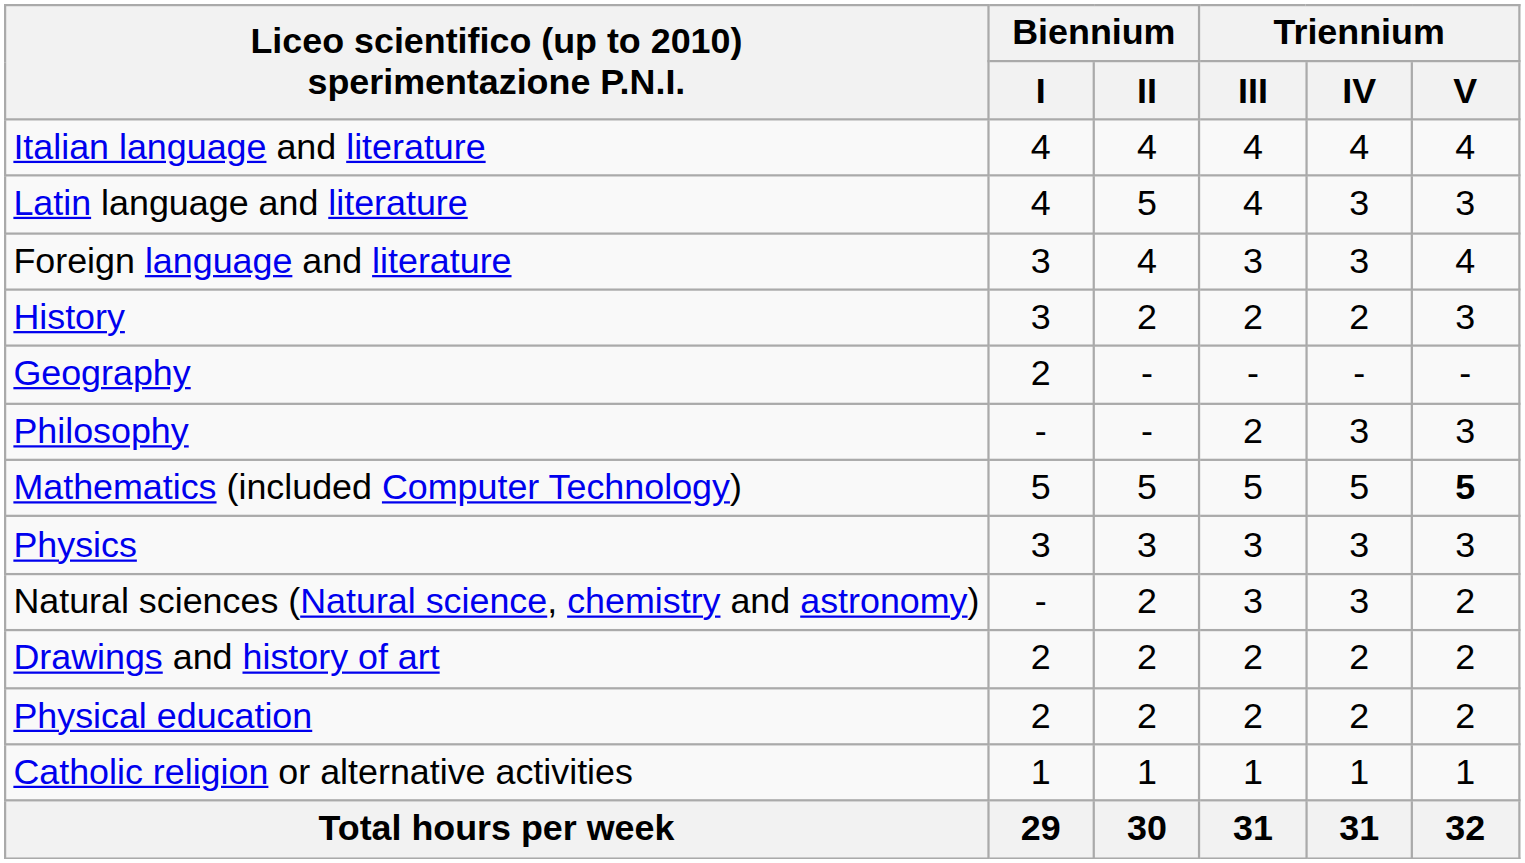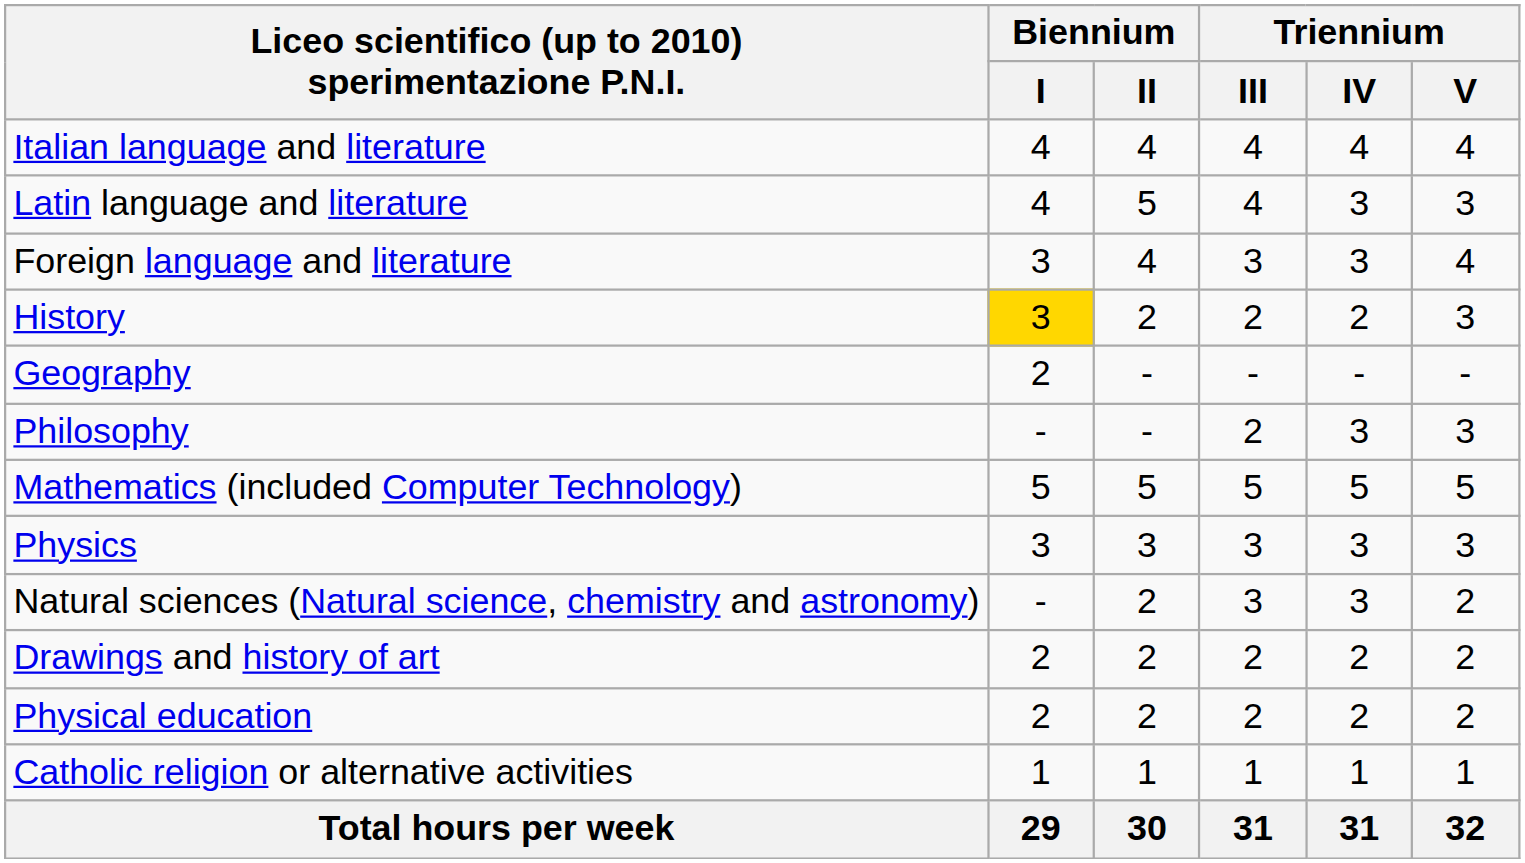(1041, 317) no background -> (1041, 317) gold background
(1465, 487) bold -> (1465, 487) normal
